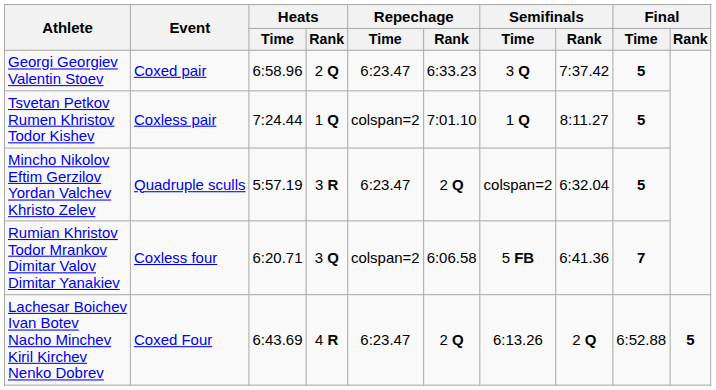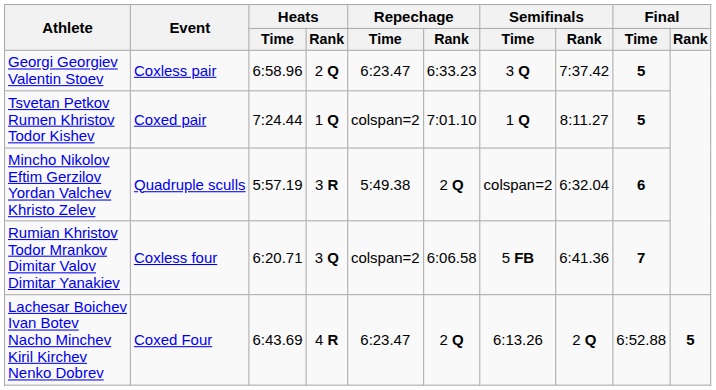(170, 71) Coxed pair -> (175, 71) Coxless pair
(175, 120) Coxless pair -> (170, 120) Coxed pair
(385, 185) 6:23.47 -> (385, 185) 5:49.38
(641, 185) 5 -> (641, 185) 6
